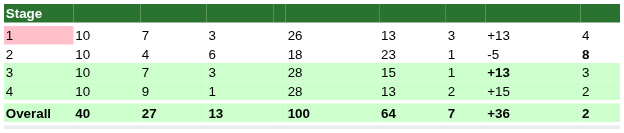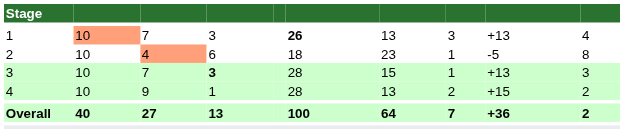(9, 35) pink background -> (9, 35) no background
(83, 35) no background -> (83, 35) lightsalmon background
(295, 35) normal -> (295, 35) bold
(146, 54) no background -> (146, 54) lightsalmon background
(586, 54) bold -> (586, 54) normal
(212, 72) normal -> (212, 72) bold
(499, 72) bold -> (499, 72) normal
